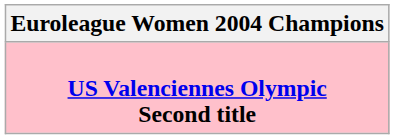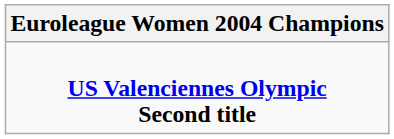(197, 100) pink background -> (197, 100) no background
